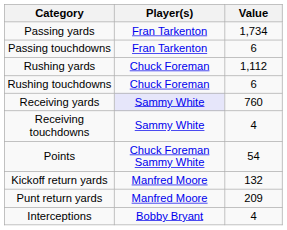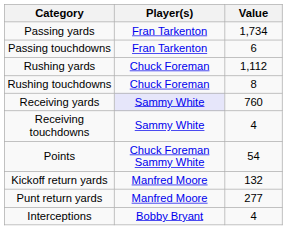(254, 84) 6 -> (254, 84) 8
(254, 198) 209 -> (254, 198) 277
